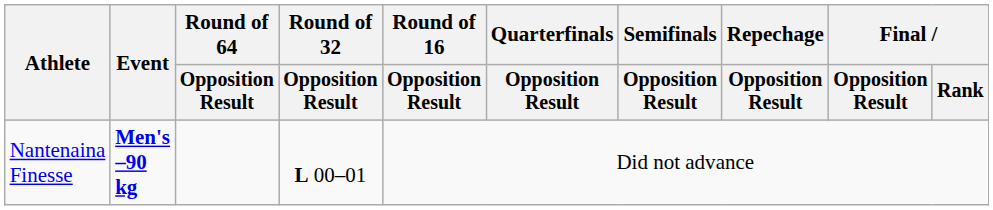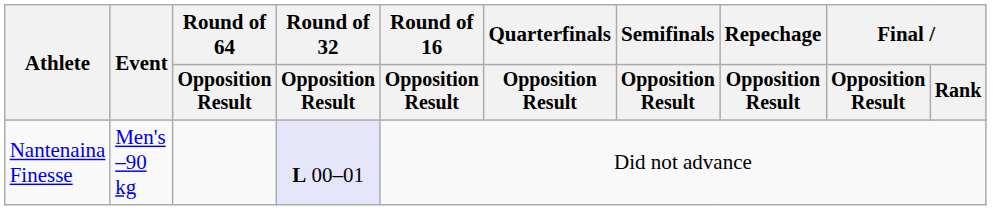(143, 162) bold -> (140, 162) normal
(330, 175) no background -> (328, 175) lavender background
